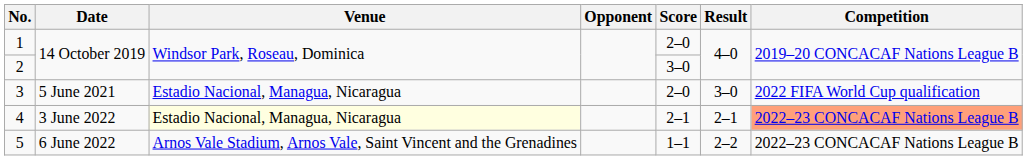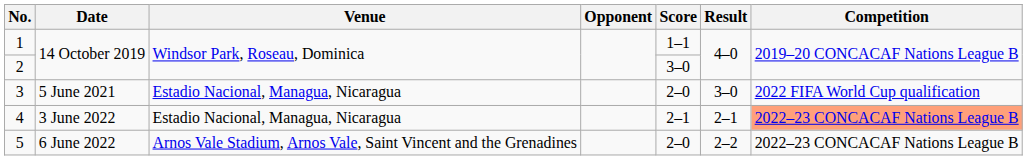(678, 42) 2–0 -> (678, 42) 1–1
(277, 117) lightyellow background -> (277, 117) no background
(678, 142) 1–1 -> (678, 142) 2–0
